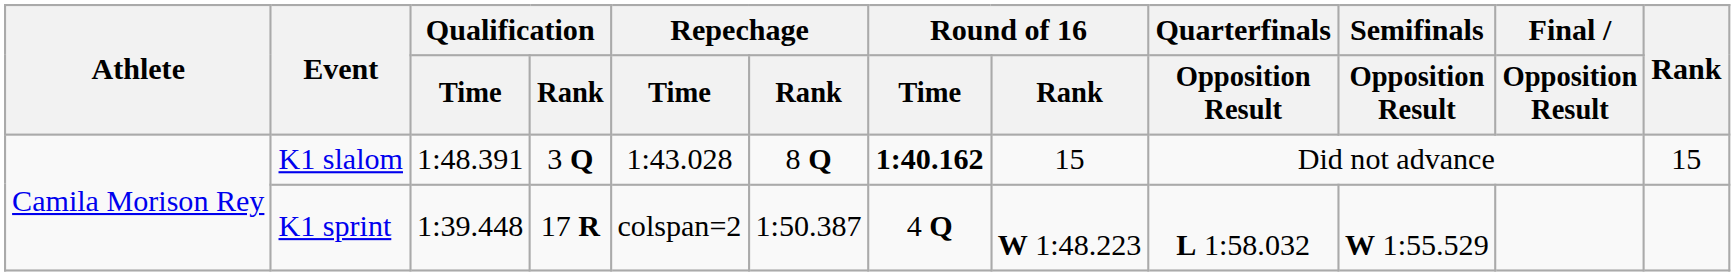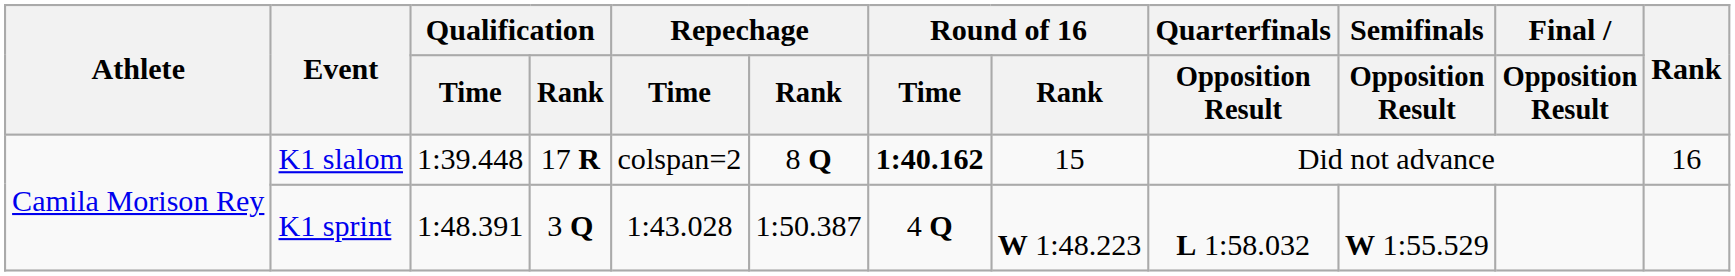(470, 159) 1:48.391 -> (470, 159) 1:39.448
(570, 159) 3 Q -> (570, 159) 17 R
(679, 159) 1:43.028 -> (679, 159) colspan=2
(1686, 159) 15 -> (1686, 159) 16
(470, 227) 1:39.448 -> (470, 227) 1:48.391
(570, 227) 17 R -> (570, 227) 3 Q
(679, 227) colspan=2 -> (679, 227) 1:43.028
